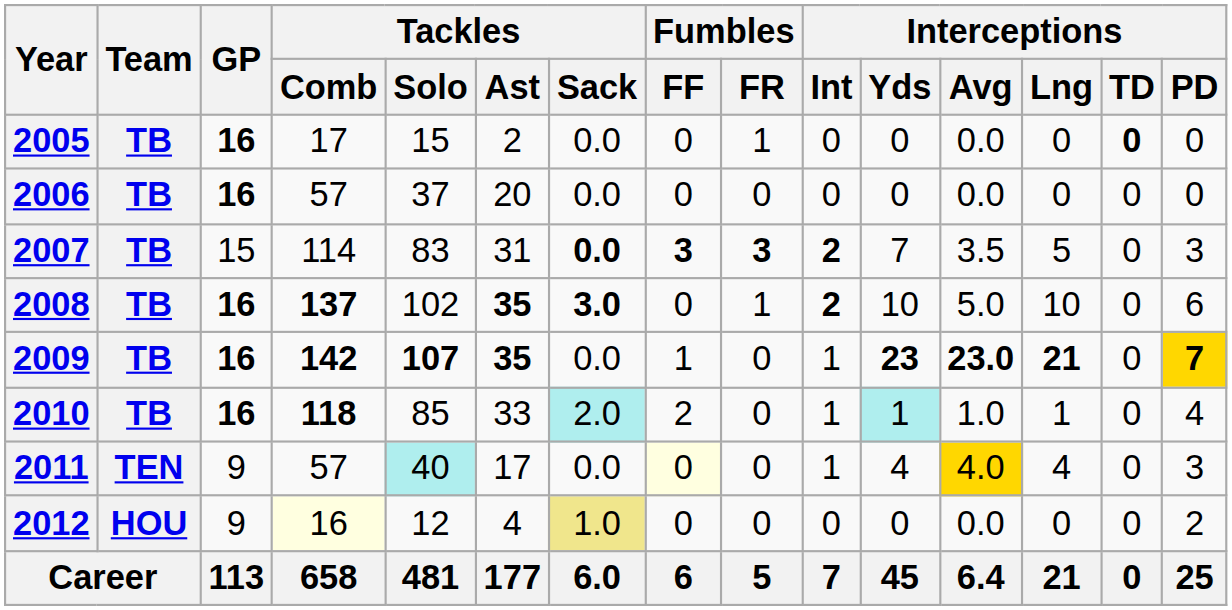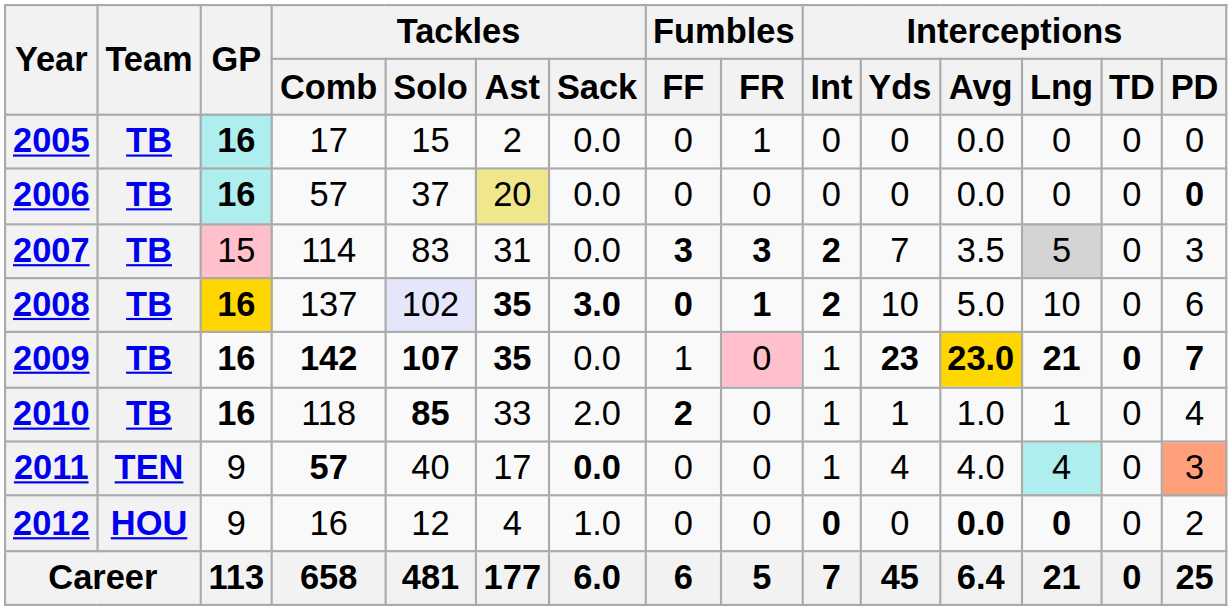(236, 140) no background -> (236, 140) paleturquoise background
(1132, 140) bold -> (1132, 140) normal
(236, 195) no background -> (236, 195) paleturquoise background
(512, 195) no background -> (512, 195) khaki background
(1195, 195) normal -> (1195, 195) bold
(236, 250) no background -> (236, 250) pink background
(597, 250) bold -> (597, 250) normal
(1062, 250) no background -> (1062, 250) lightgrey background
(236, 304) no background -> (236, 304) gold background
(329, 304) bold -> (329, 304) normal
(430, 304) no background -> (430, 304) lavender background
(683, 304) normal -> (683, 304) bold
(762, 304) normal -> (762, 304) bold
(762, 359) no background -> (762, 359) pink background
(981, 359) no background -> (981, 359) gold background
(1132, 359) normal -> (1132, 359) bold
(1195, 359) gold background -> (1195, 359) no background
(329, 413) bold -> (329, 413) normal
(430, 413) normal -> (430, 413) bold
(597, 413) paleturquoise background -> (597, 413) no background
(683, 413) normal -> (683, 413) bold
(900, 413) paleturquoise background -> (900, 413) no background
(329, 468) normal -> (329, 468) bold
(430, 468) paleturquoise background -> (430, 468) no background
(597, 468) normal -> (597, 468) bold
(683, 468) lightyellow background -> (683, 468) no background
(981, 468) gold background -> (981, 468) no background
(1062, 468) no background -> (1062, 468) paleturquoise background
(1195, 468) no background -> (1195, 468) lightsalmon background
(329, 522) lightyellow background -> (329, 522) no background
(597, 522) khaki background -> (597, 522) no background
(831, 522) normal -> (831, 522) bold
(981, 522) normal -> (981, 522) bold
(1062, 522) normal -> (1062, 522) bold
